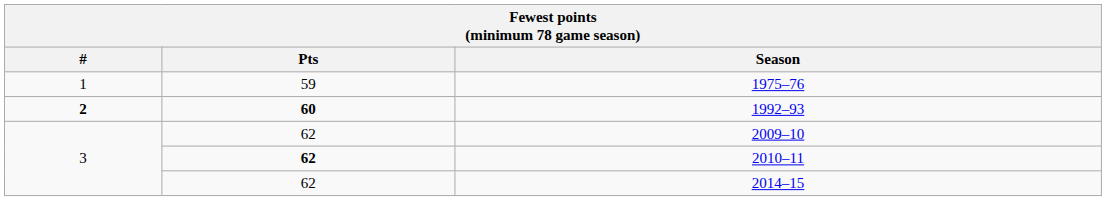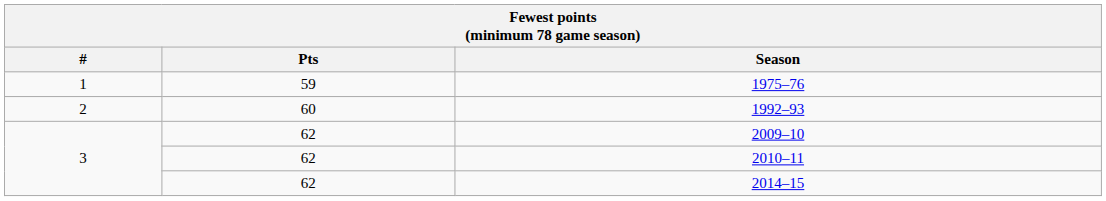(83, 109) bold -> (83, 109) normal
(308, 109) bold -> (308, 109) normal
(308, 158) bold -> (308, 158) normal
